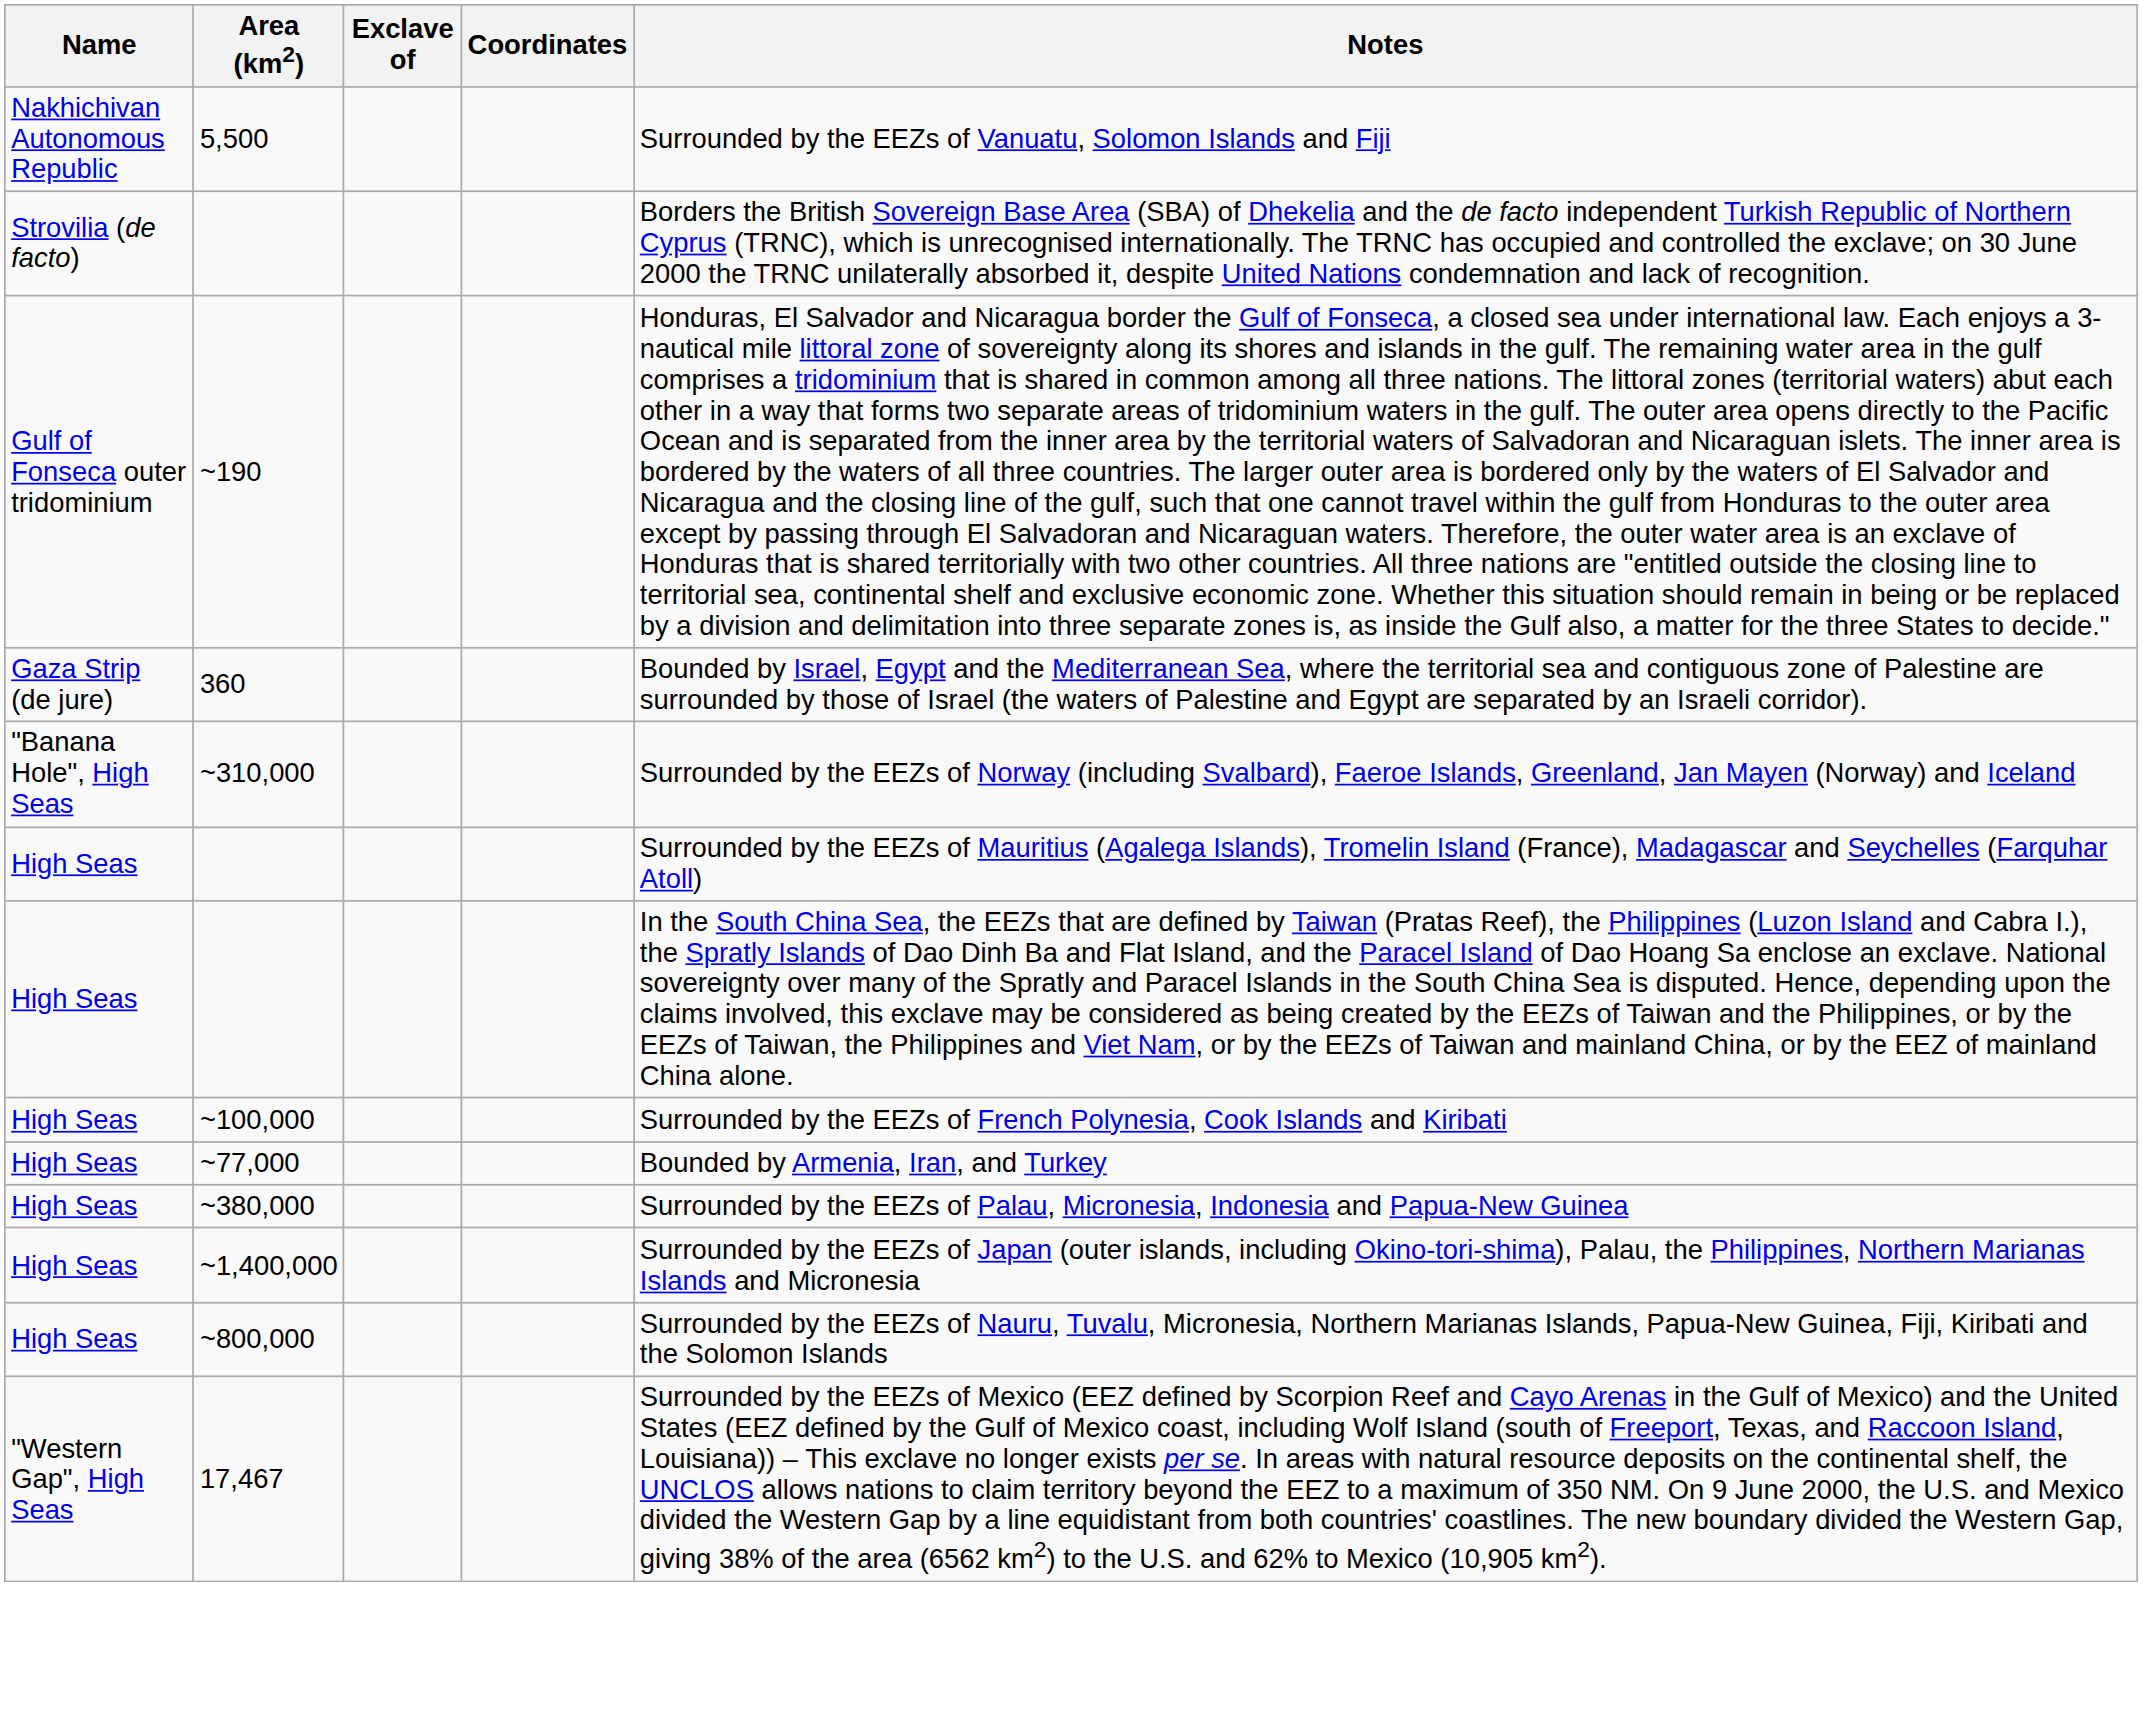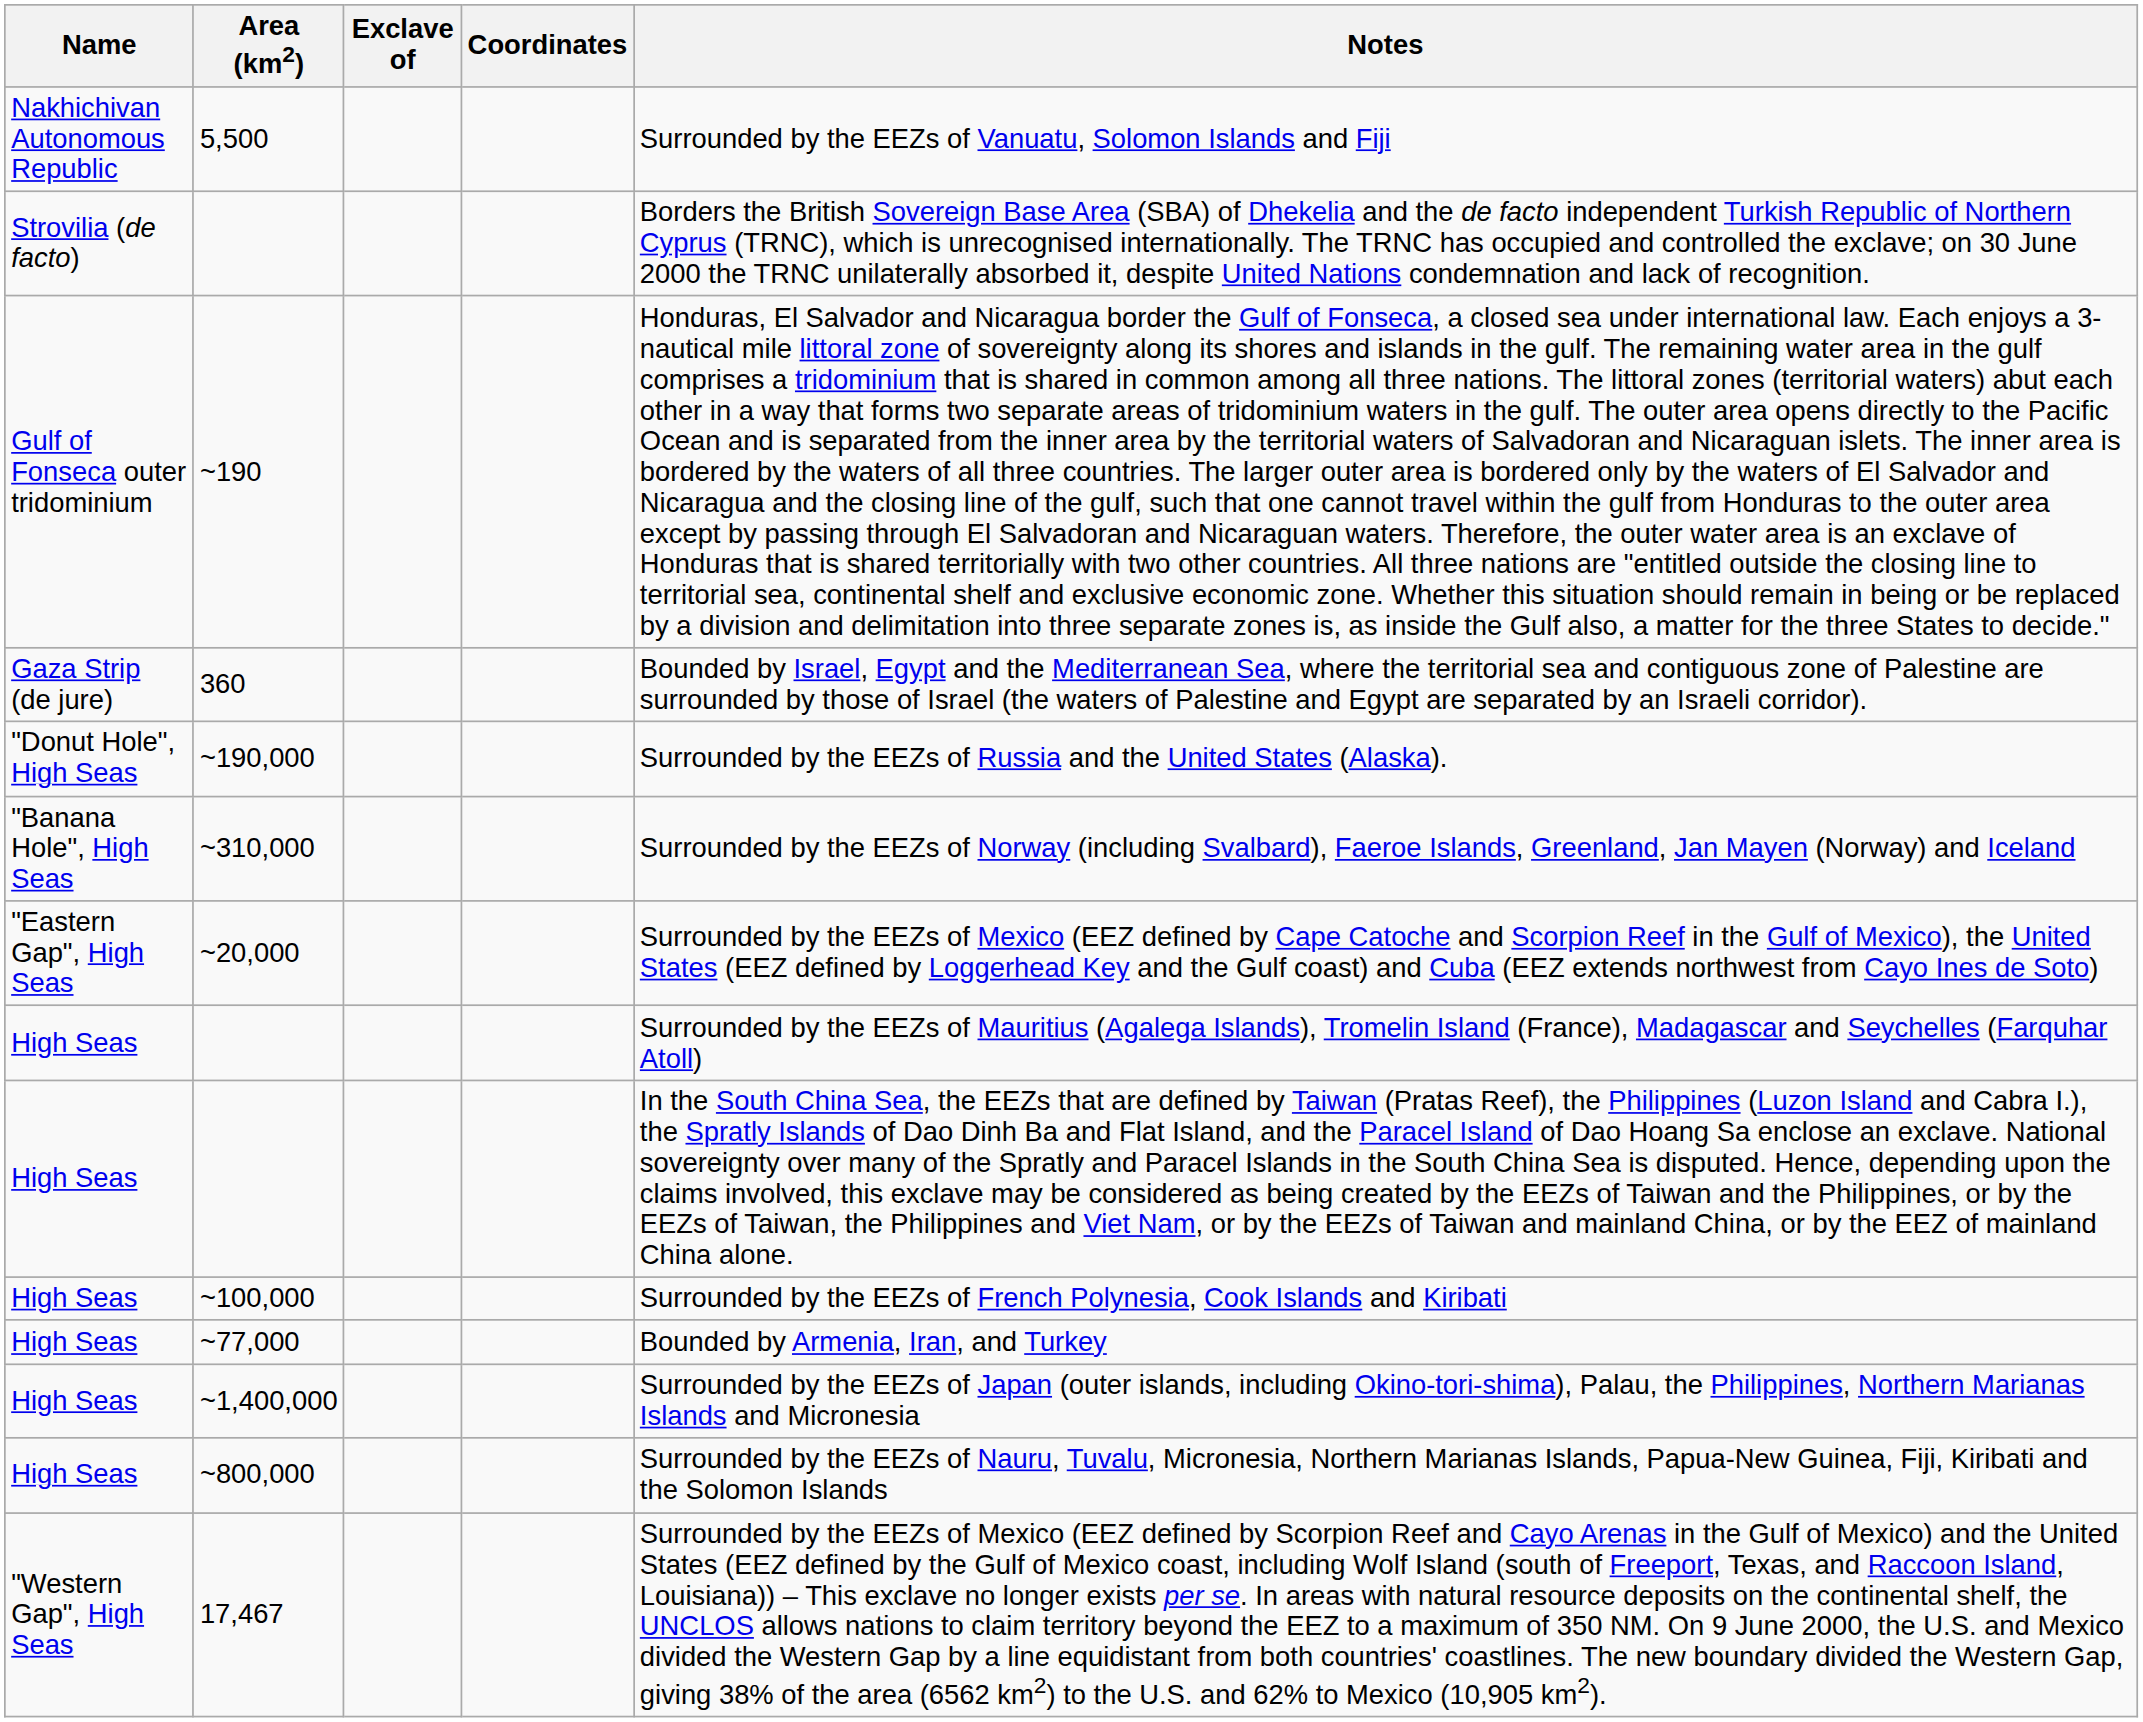+ row: (93, 758)
+ row: (78, 952)
- row: (74, 1206)
